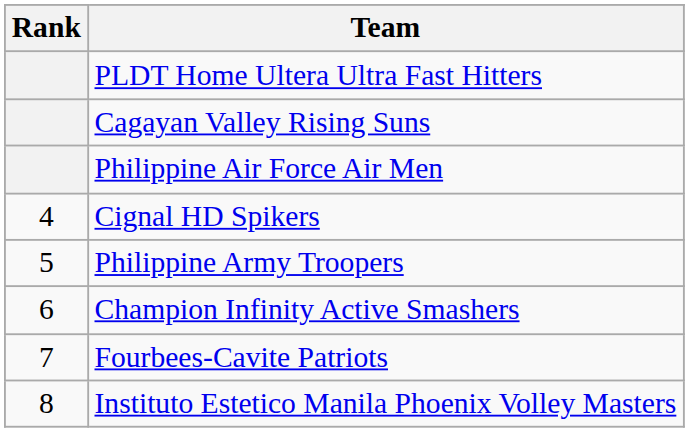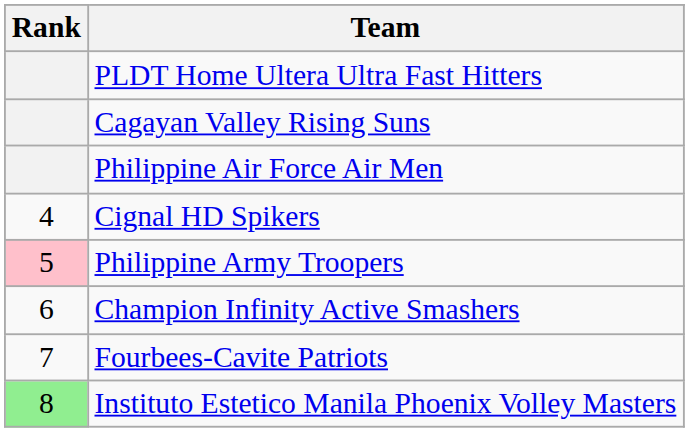(46, 262) no background -> (46, 262) pink background
(46, 403) no background -> (46, 403) lightgreen background
